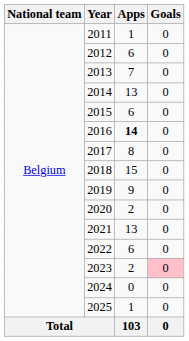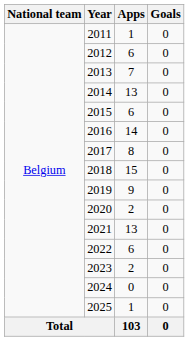(131, 131) bold -> (131, 131) normal
(166, 268) pink background -> (166, 268) no background
